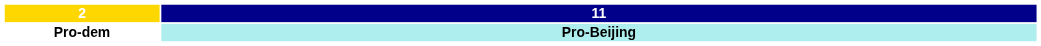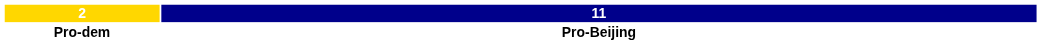(599, 32) paleturquoise background -> (599, 32) no background
